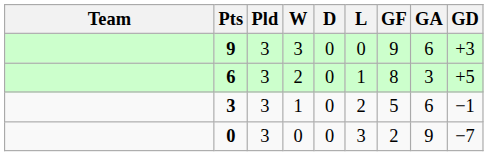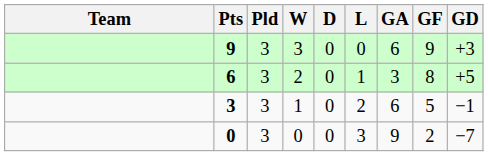columns swapped: (394, 19) <-> (429, 19)
